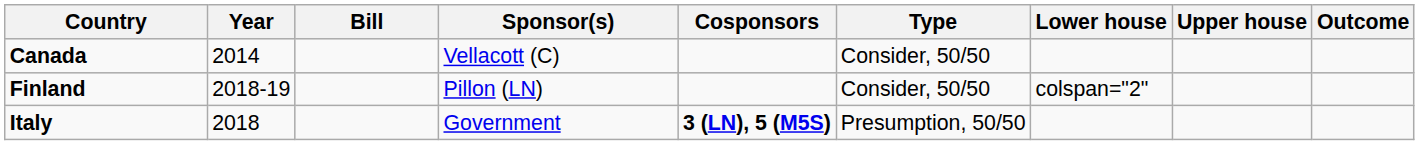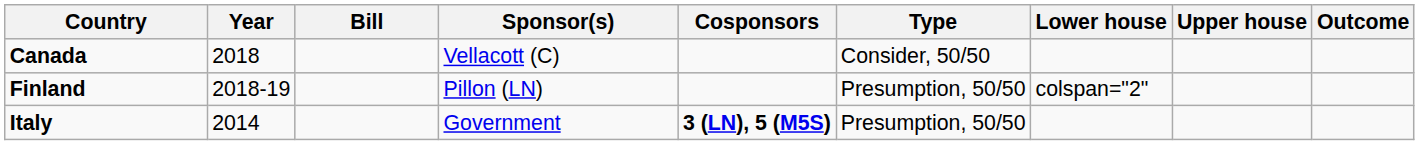(236, 56) 2014 -> (236, 56) 2018
(915, 89) Consider, 50/50 -> (933, 89) Presumption, 50/50
(236, 123) 2018 -> (236, 123) 2014
